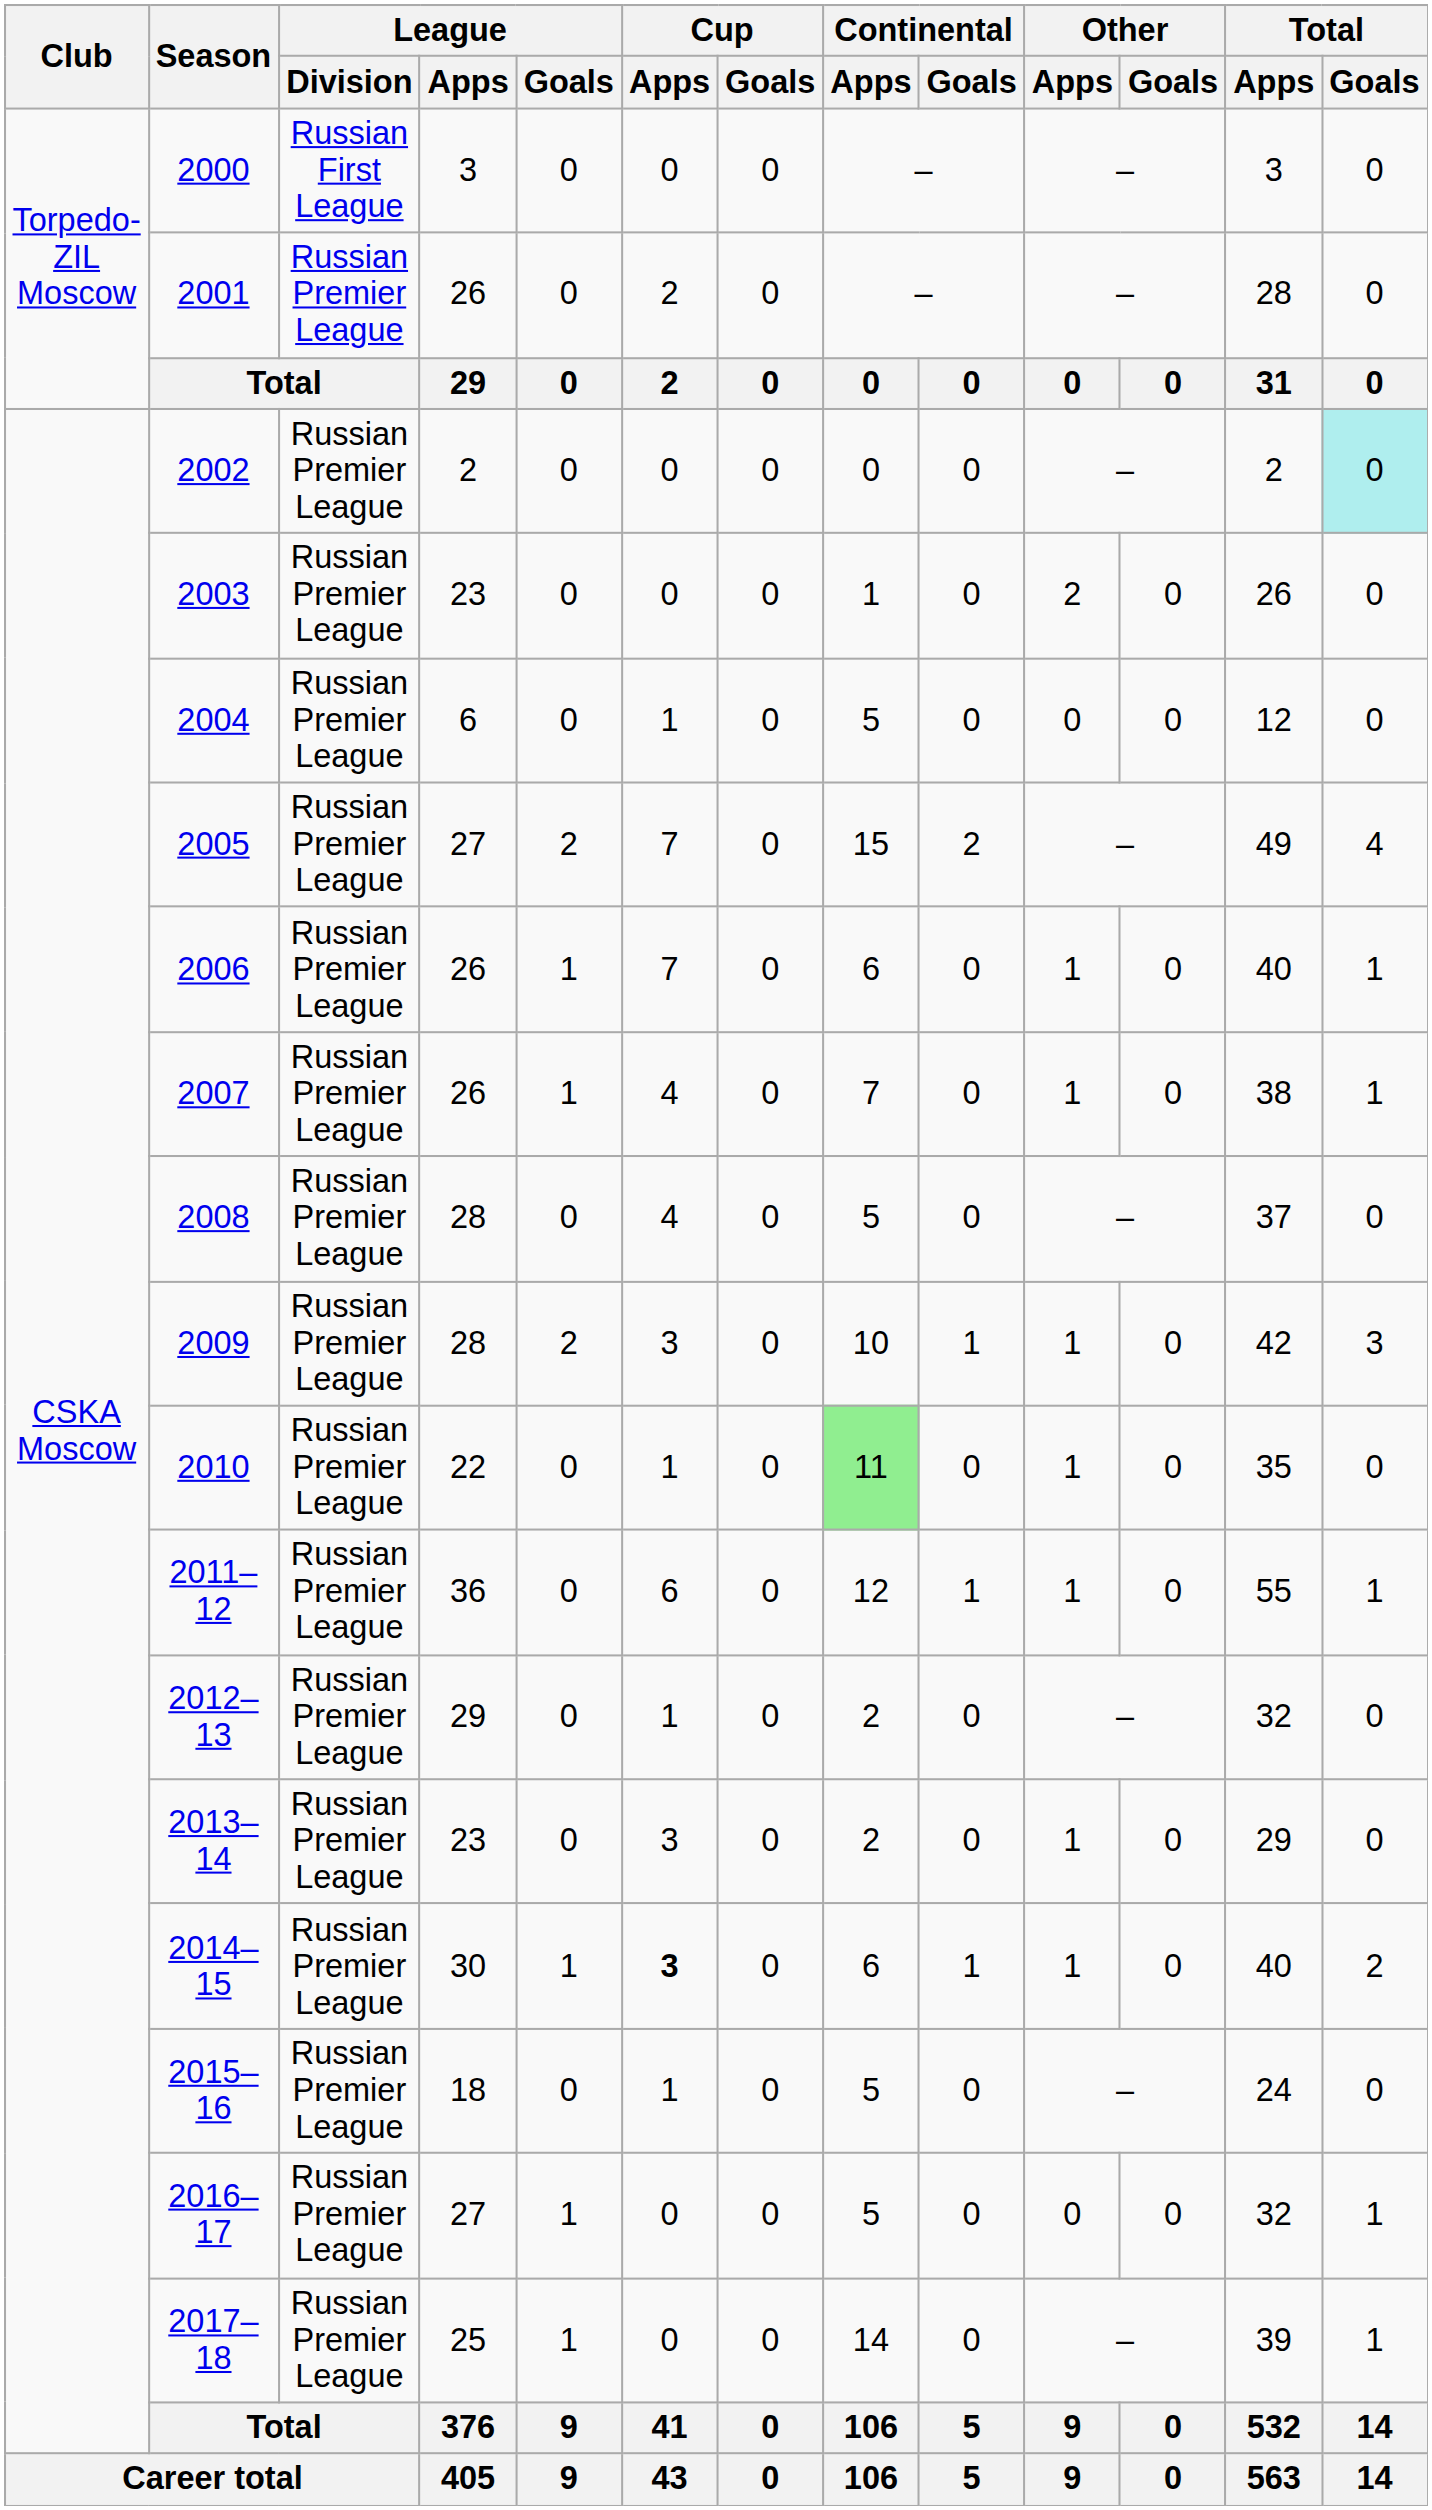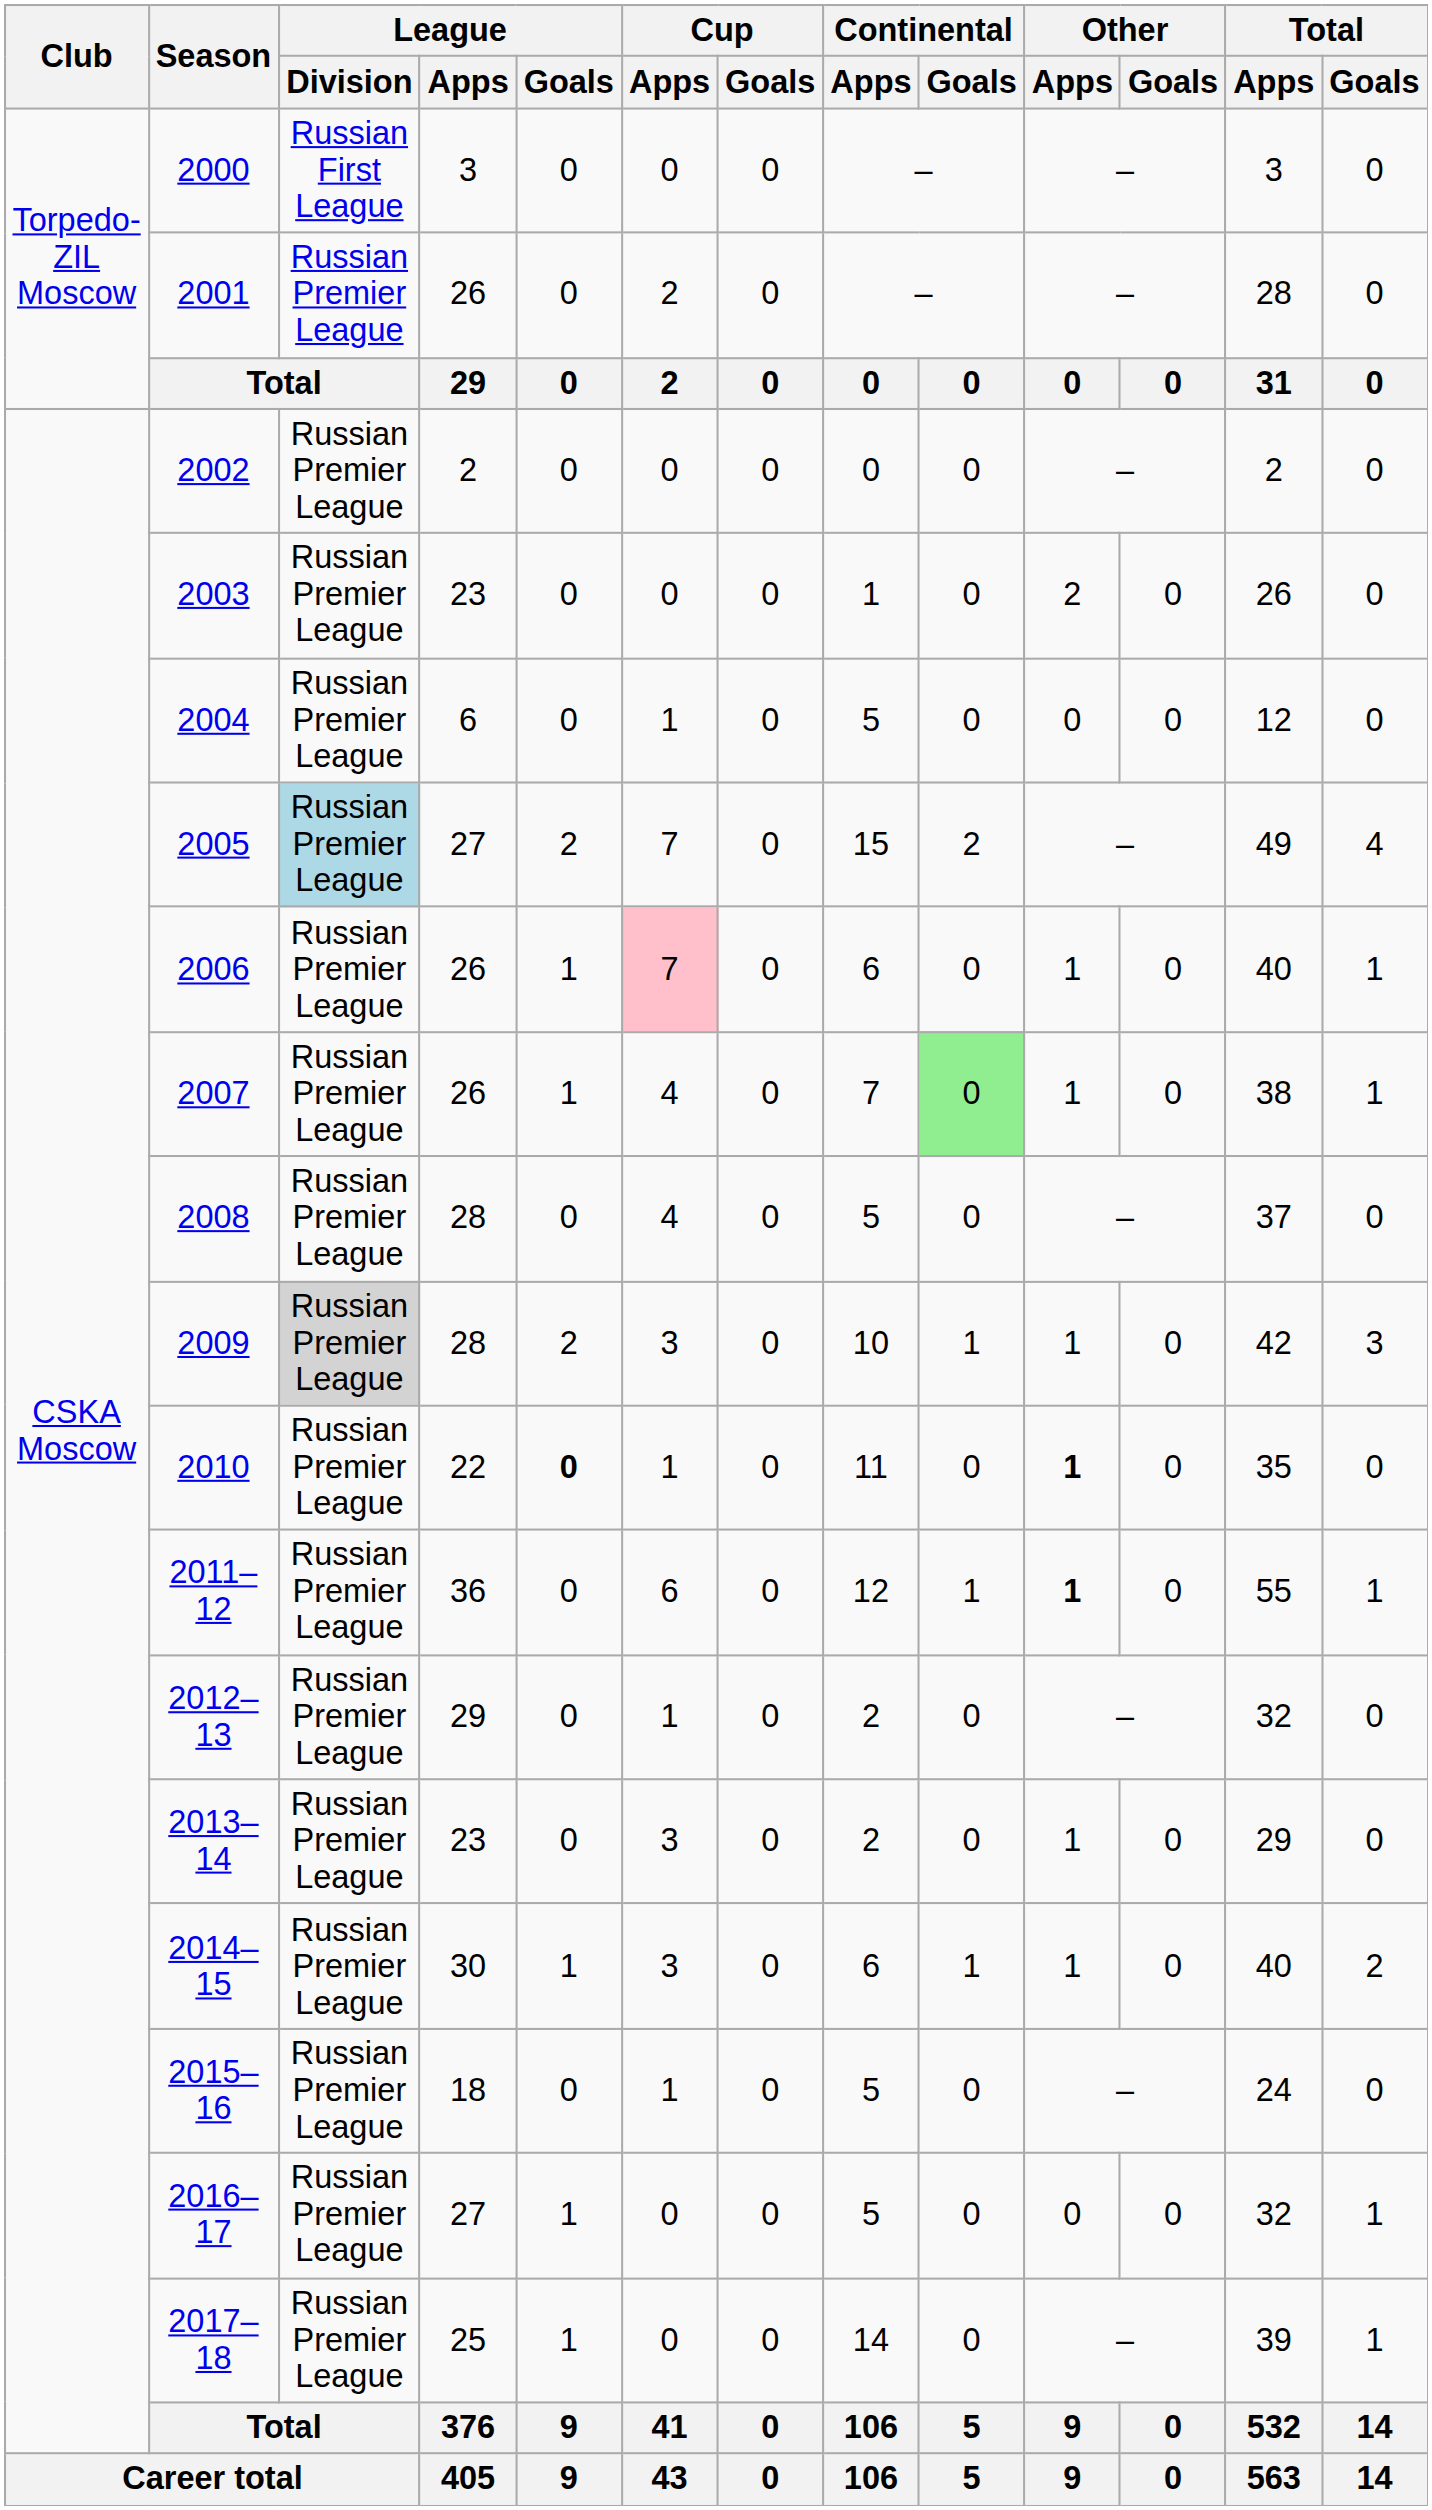(1374, 470) paleturquoise background -> (1374, 470) no background
(349, 844) no background -> (349, 844) lightblue background
(670, 968) no background -> (670, 968) pink background
(972, 1093) no background -> (972, 1093) lightgreen background
(349, 1342) no background -> (349, 1342) lightgrey background
(569, 1467) normal -> (569, 1467) bold
(871, 1467) lightgreen background -> (871, 1467) no background
(1072, 1467) normal -> (1072, 1467) bold
(1072, 1591) normal -> (1072, 1591) bold
(670, 1965) bold -> (670, 1965) normal
